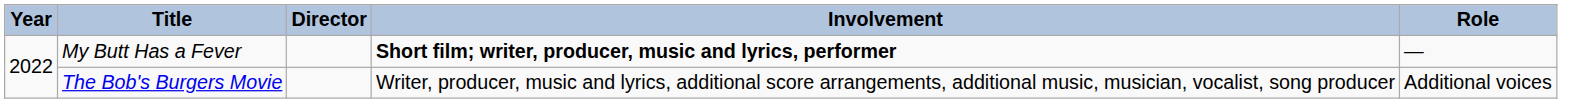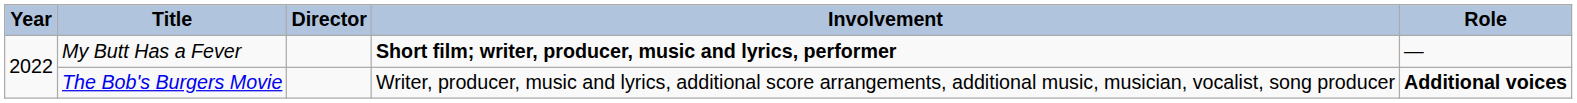(1478, 82) normal -> (1486, 82) bold
